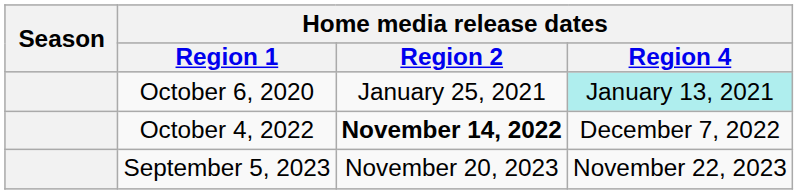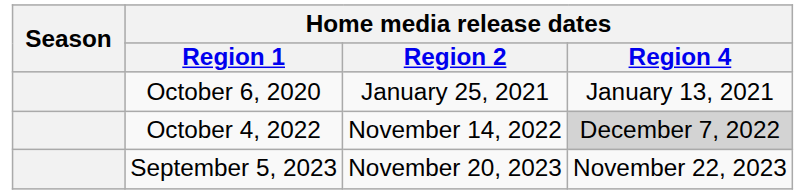(680, 91) paleturquoise background -> (680, 91) no background
(452, 130) bold -> (455, 130) normal
(680, 130) no background -> (680, 130) lightgrey background
